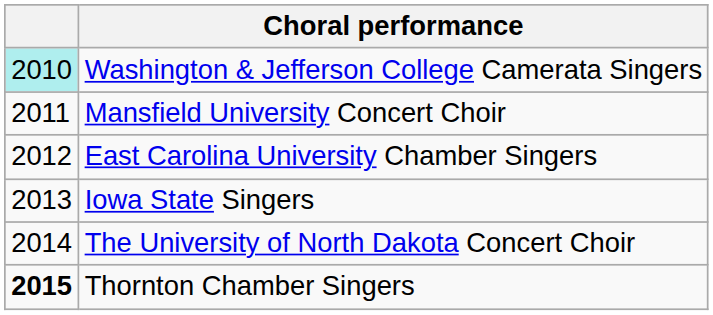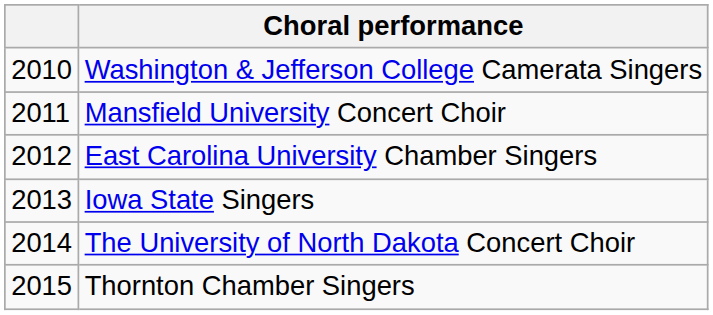(42, 69) paleturquoise background -> (42, 69) no background
(42, 286) bold -> (42, 286) normal
